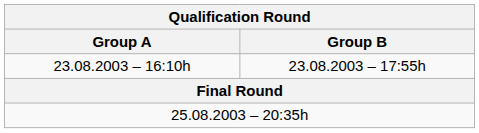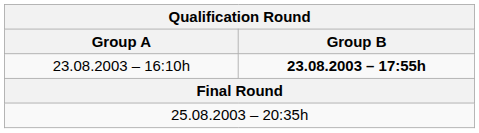(357, 65) normal -> (357, 65) bold
